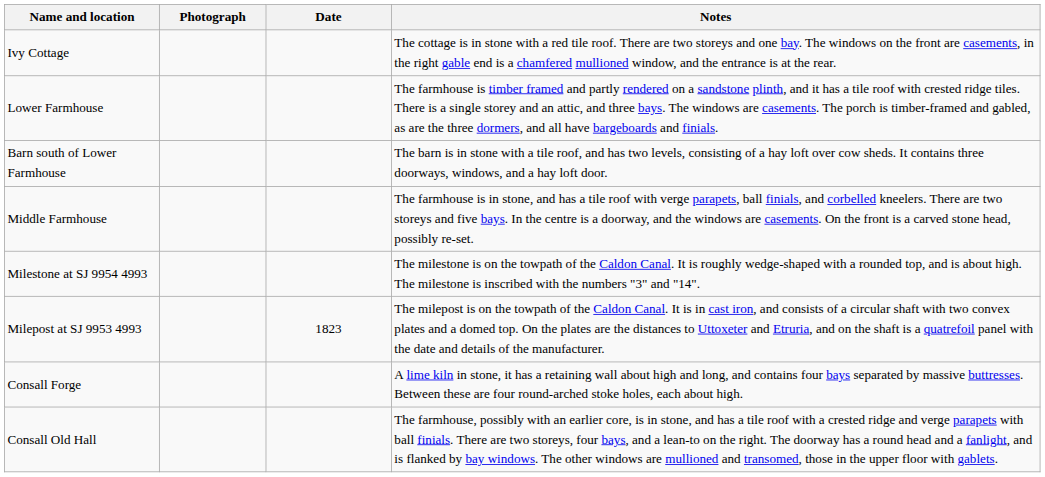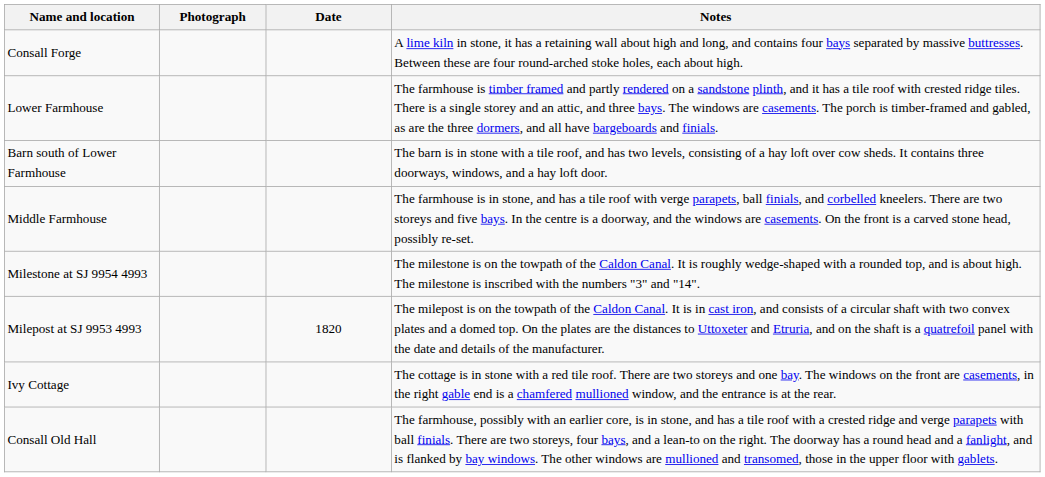rows swapped: (38, 52) <-> (44, 384)
(328, 329) 1823 -> (328, 329) 1820
